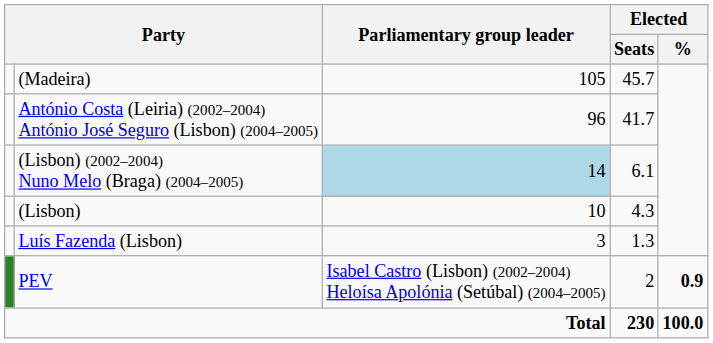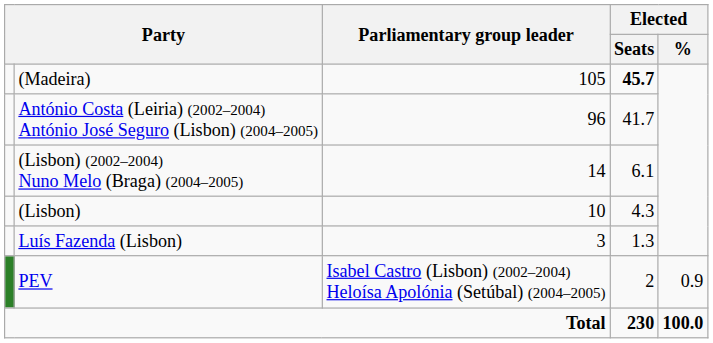(638, 79) normal -> (638, 79) bold
(597, 171) lightblue background -> (597, 171) no background
(692, 281) bold -> (692, 281) normal
